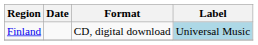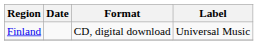(213, 31) lightblue background -> (213, 31) no background
